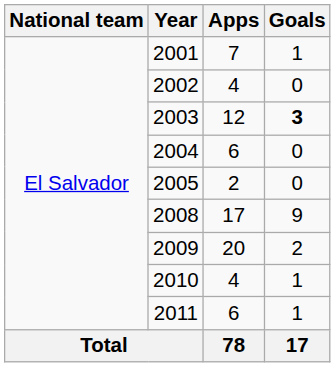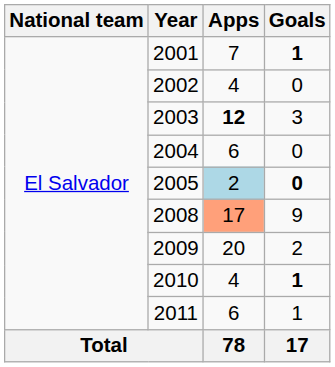(297, 53) normal -> (297, 53) bold
(234, 118) normal -> (234, 118) bold
(297, 118) bold -> (297, 118) normal
(234, 183) no background -> (234, 183) lightblue background
(297, 183) normal -> (297, 183) bold
(234, 215) no background -> (234, 215) lightsalmon background
(297, 280) normal -> (297, 280) bold
